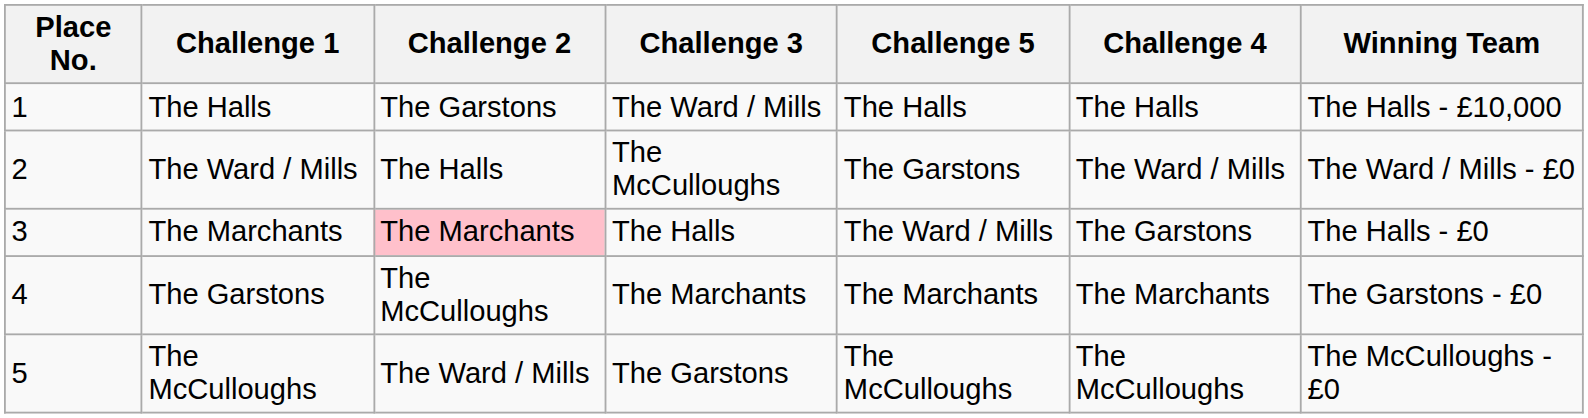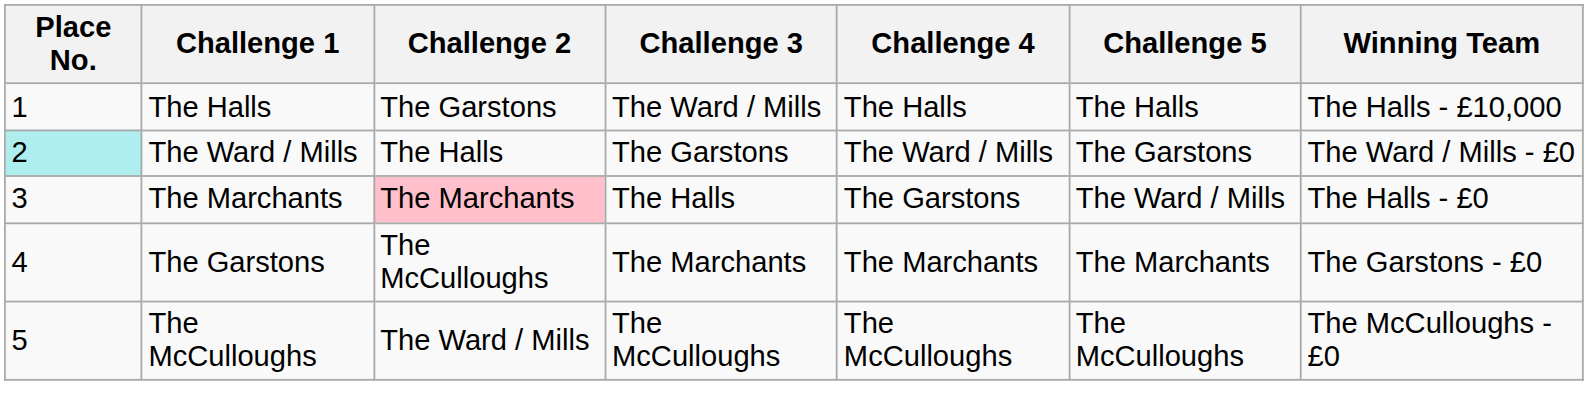columns swapped: (1185, 43) <-> (953, 43)
(20, 169) no background -> (20, 152) paleturquoise background
(696, 169) The McCulloughs -> (700, 152) The Garstons
(700, 373) The Garstons -> (696, 340) The McCulloughs
